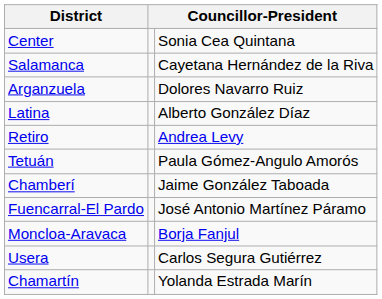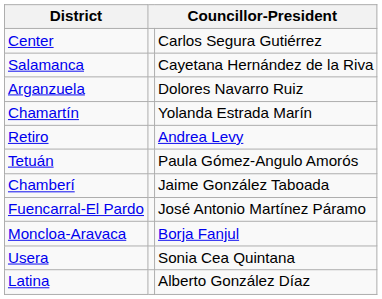(226, 40) Sonia Cea Quintana -> (240, 40) Carlos Segura Gutiérrez
rows swapped: (43, 281) <-> (29, 113)
(240, 257) Carlos Segura Gutiérrez -> (226, 257) Sonia Cea Quintana
